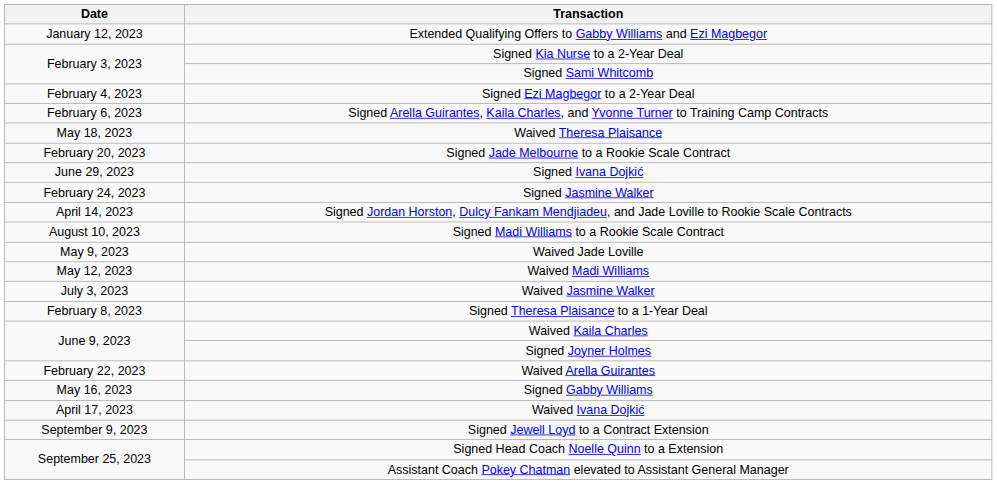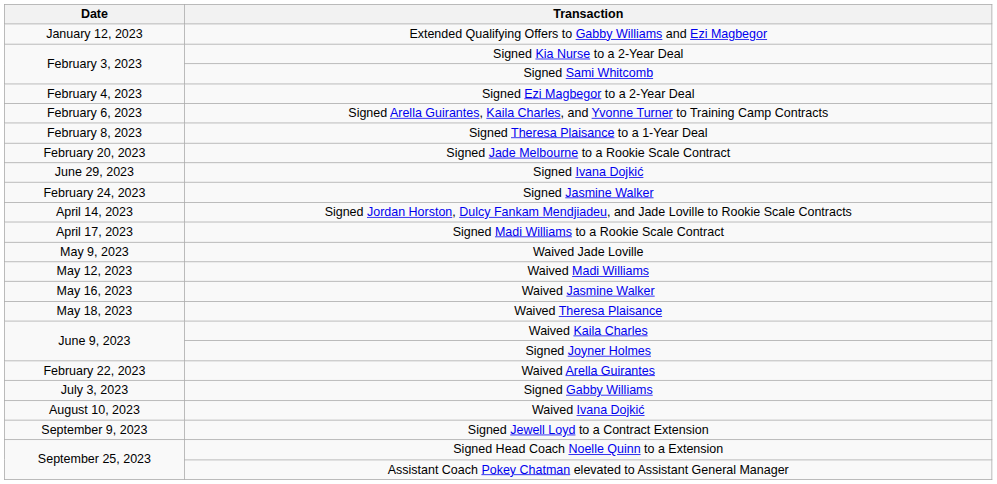rows swapped: (588, 311) <-> (588, 133)
(94, 232) August 10, 2023 -> (94, 232) April 17, 2023
(94, 291) July 3, 2023 -> (94, 291) May 16, 2023
(94, 390) May 16, 2023 -> (94, 390) July 3, 2023
(94, 410) April 17, 2023 -> (94, 410) August 10, 2023
